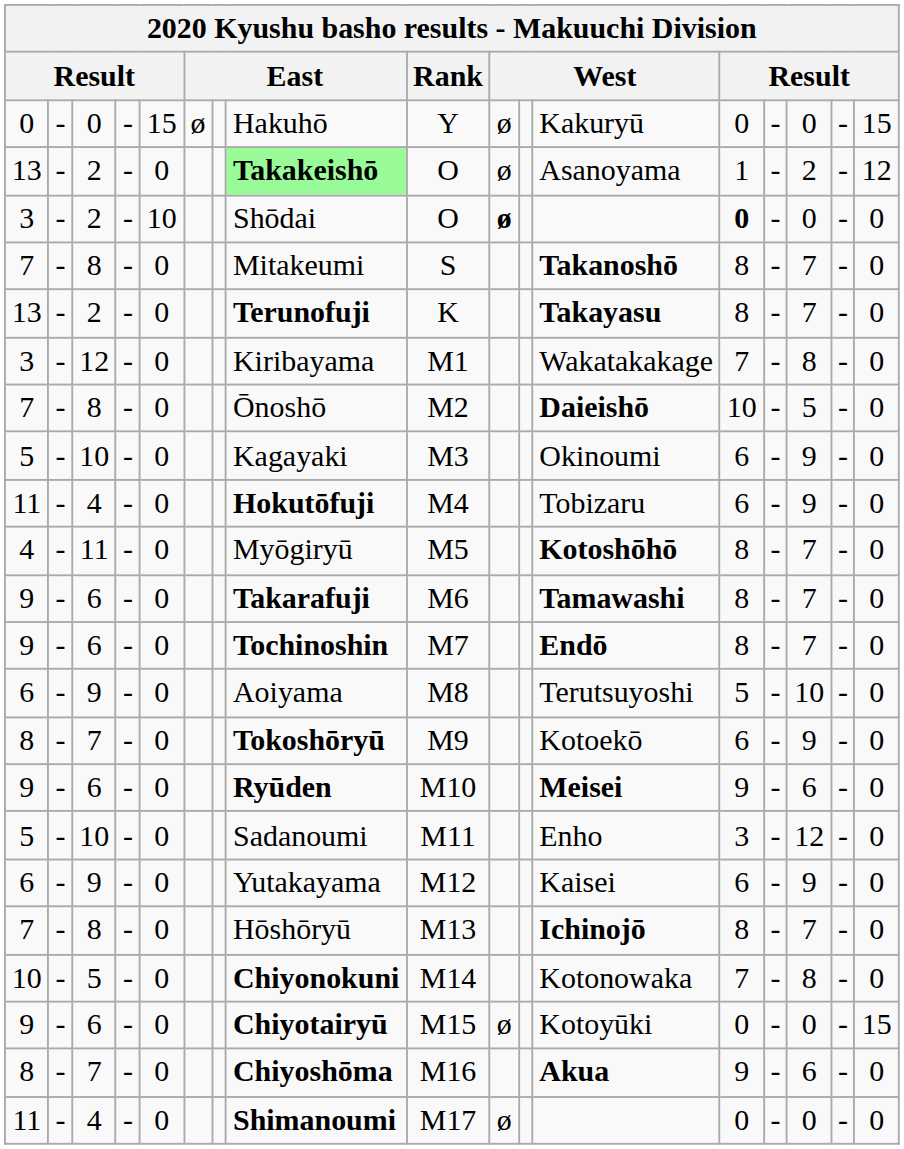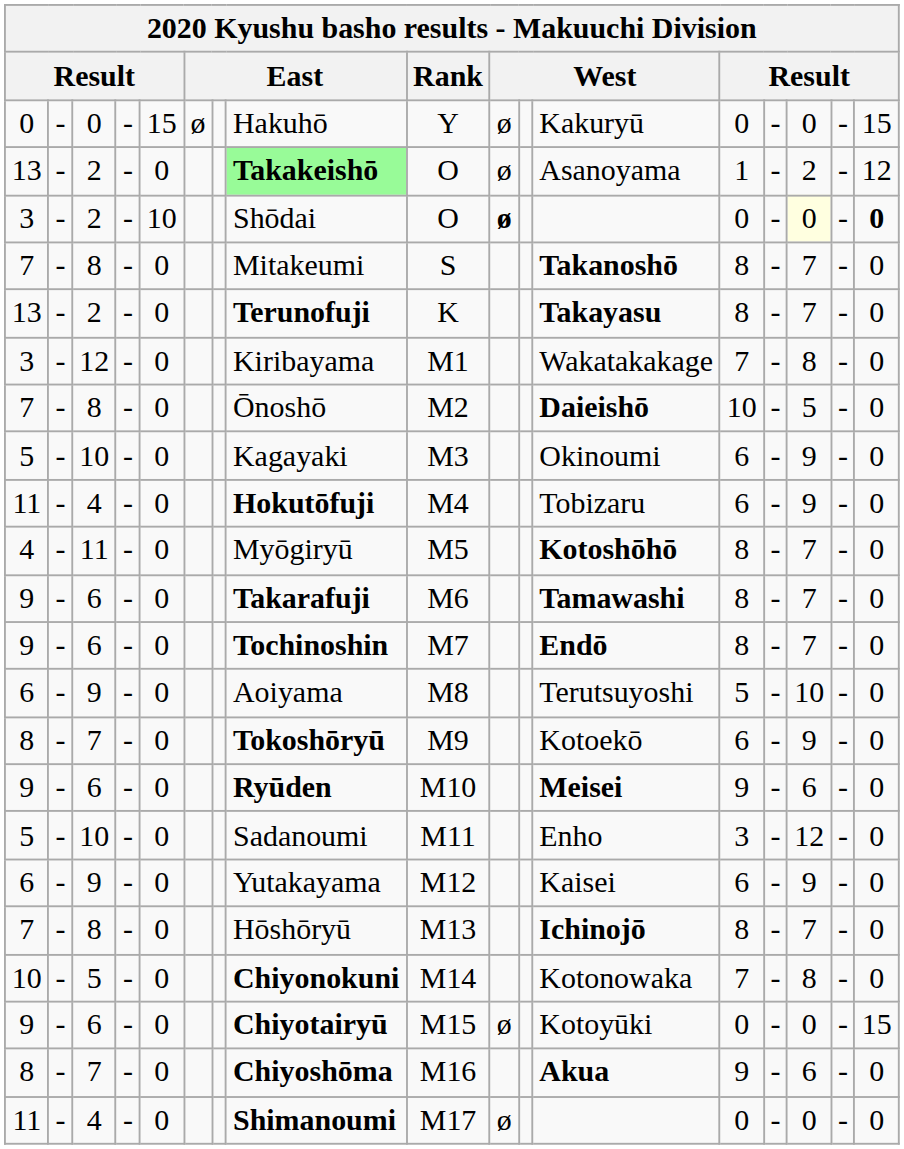(742, 218) bold -> (742, 218) normal
(809, 218) no background -> (809, 218) lightyellow background
(877, 218) normal -> (877, 218) bold
